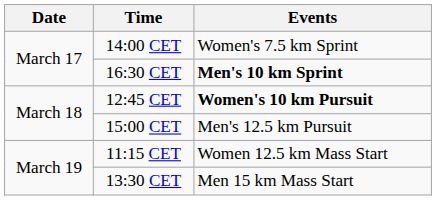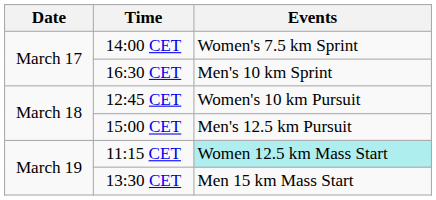(270, 72) bold -> (265, 72) normal
(285, 99) bold -> (279, 99) normal
(293, 153) no background -> (293, 153) paleturquoise background
